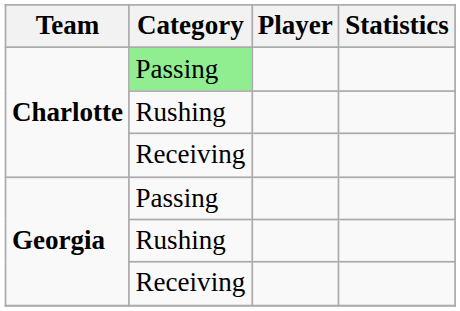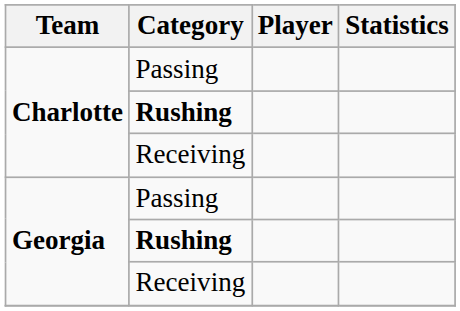(177, 68) lightgreen background -> (177, 68) no background
(181, 111) normal -> (184, 111) bold
(181, 240) normal -> (184, 240) bold
